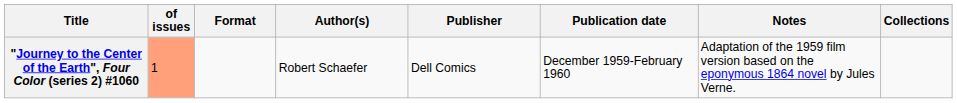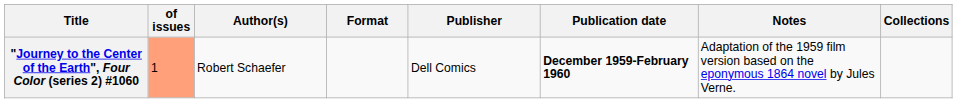columns swapped: (235, 20) <-> (342, 20)
(613, 67) normal -> (616, 67) bold
